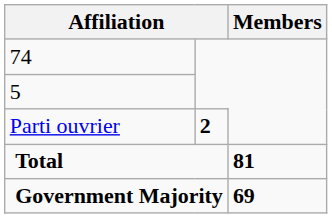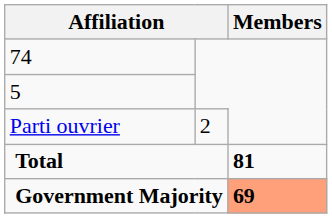(205, 126) bold -> (205, 126) normal
(244, 195) no background -> (244, 195) lightsalmon background
